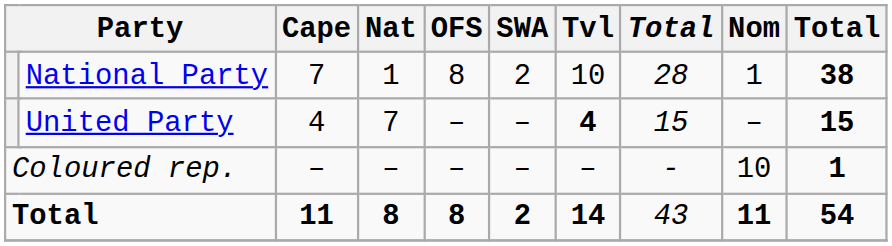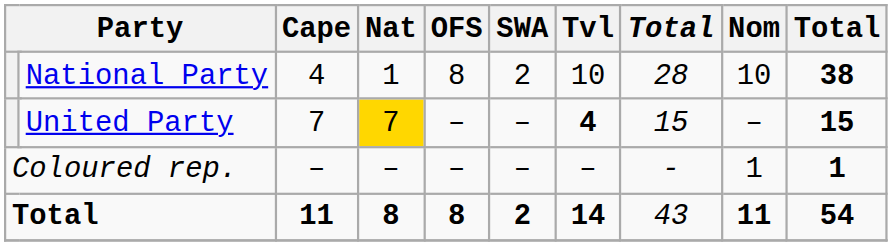(317, 76) 7 -> (317, 76) 4
(754, 76) 1 -> (754, 76) 10
(317, 123) 4 -> (317, 123) 7
(391, 123) no background -> (391, 123) gold background
(754, 170) 10 -> (754, 170) 1
